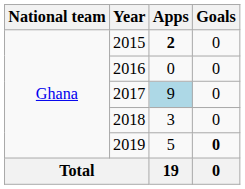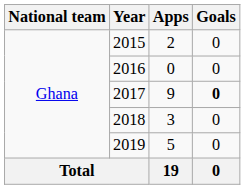(171, 42) bold -> (171, 42) normal
(171, 94) lightblue background -> (171, 94) no background
(216, 94) normal -> (216, 94) bold
(216, 145) bold -> (216, 145) normal
